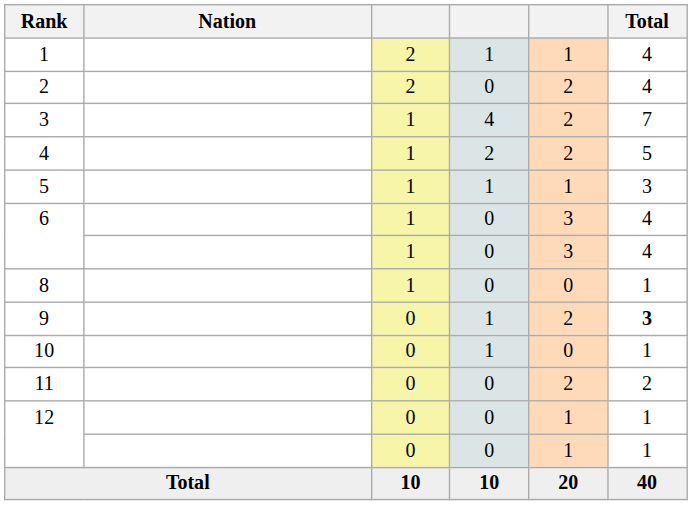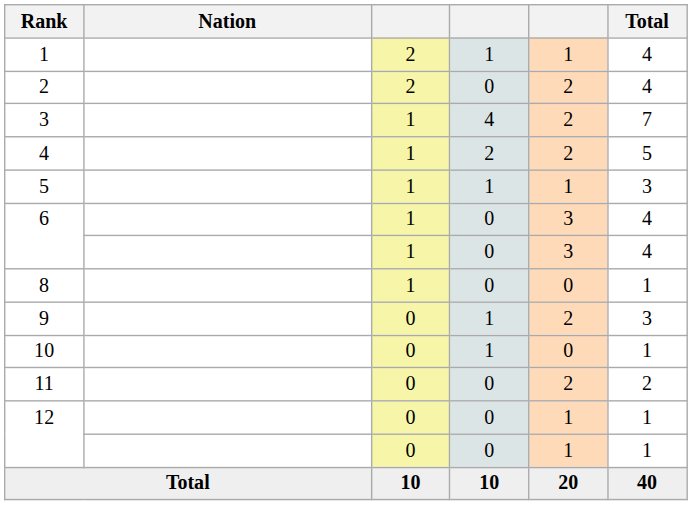(647, 318) bold -> (647, 318) normal
